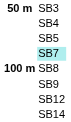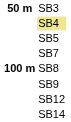(49, 23) no background -> (49, 23) khaki background
(49, 53) paleturquoise background -> (49, 53) no background
